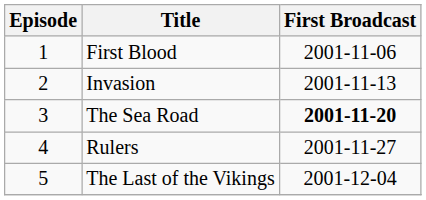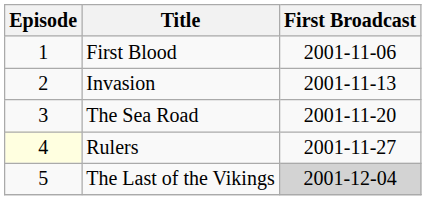(350, 115) bold -> (350, 115) normal
(43, 147) no background -> (43, 147) lightyellow background
(350, 178) no background -> (350, 178) lightgrey background
